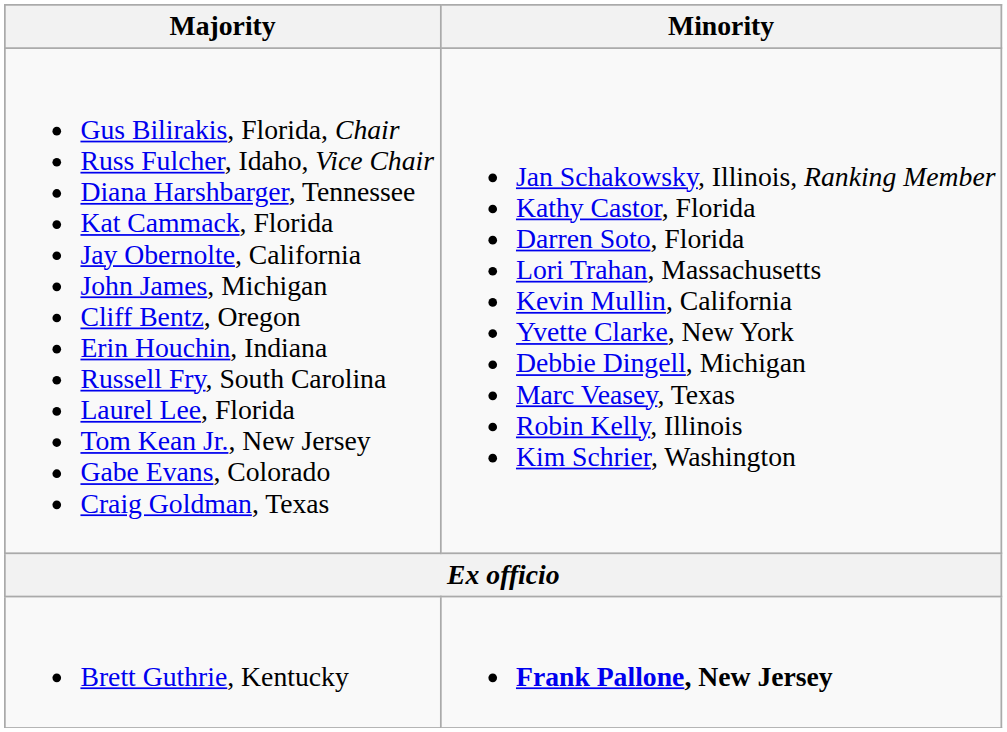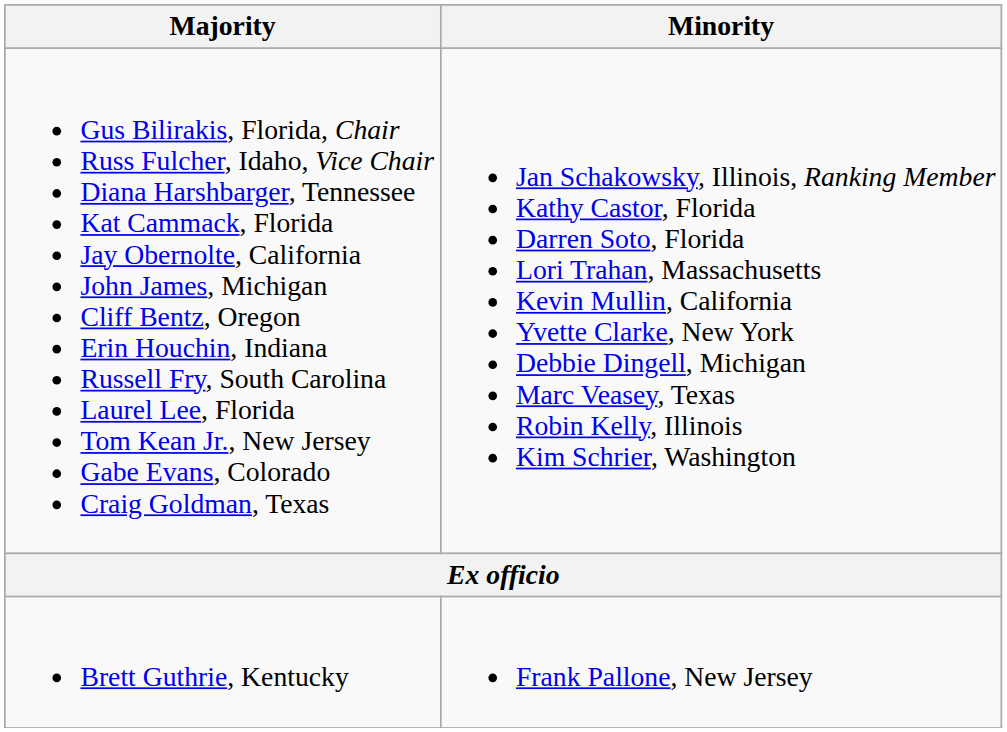(721, 678) bold -> (721, 678) normal
